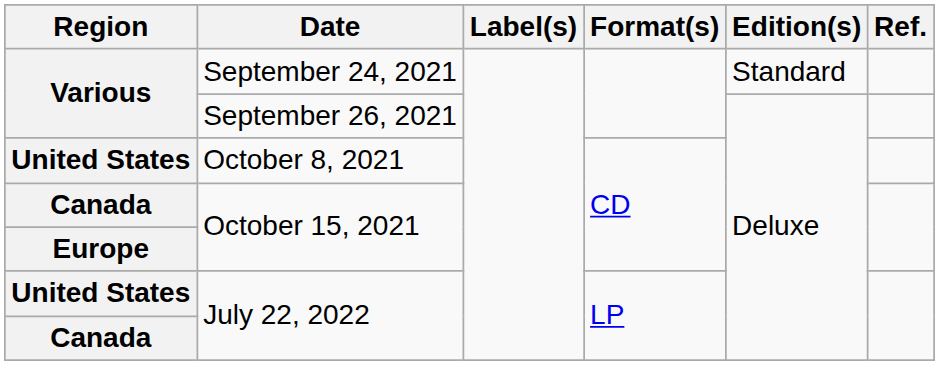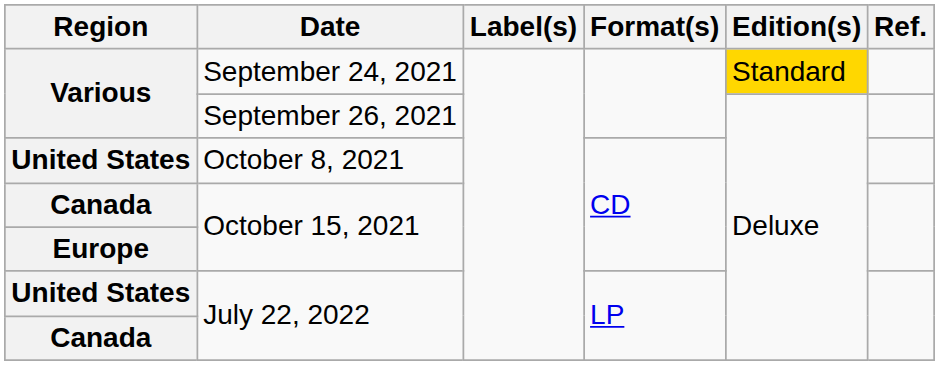(789, 71) no background -> (789, 71) gold background
